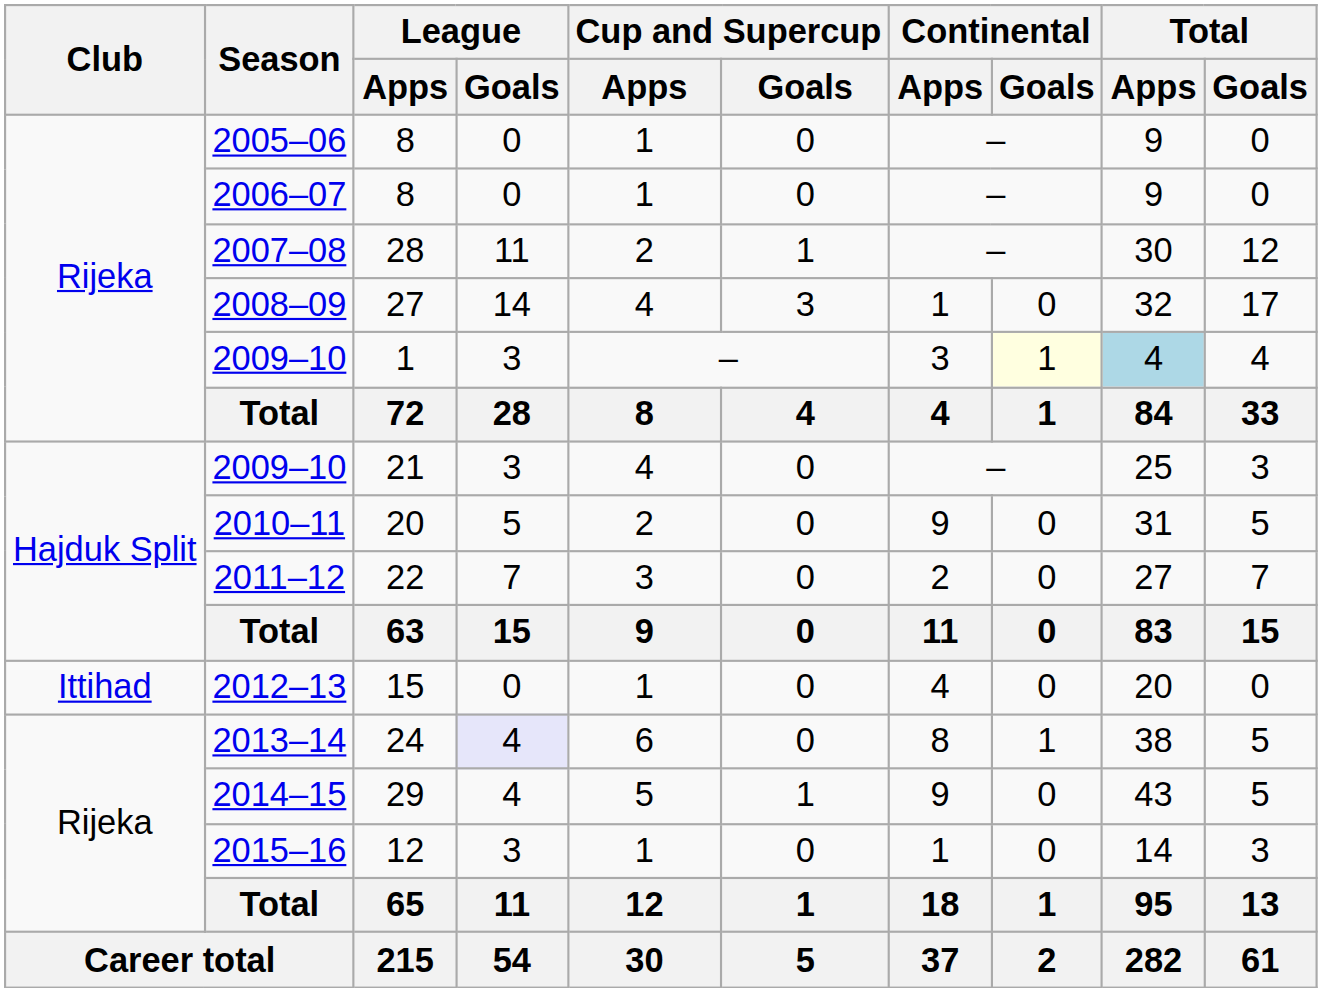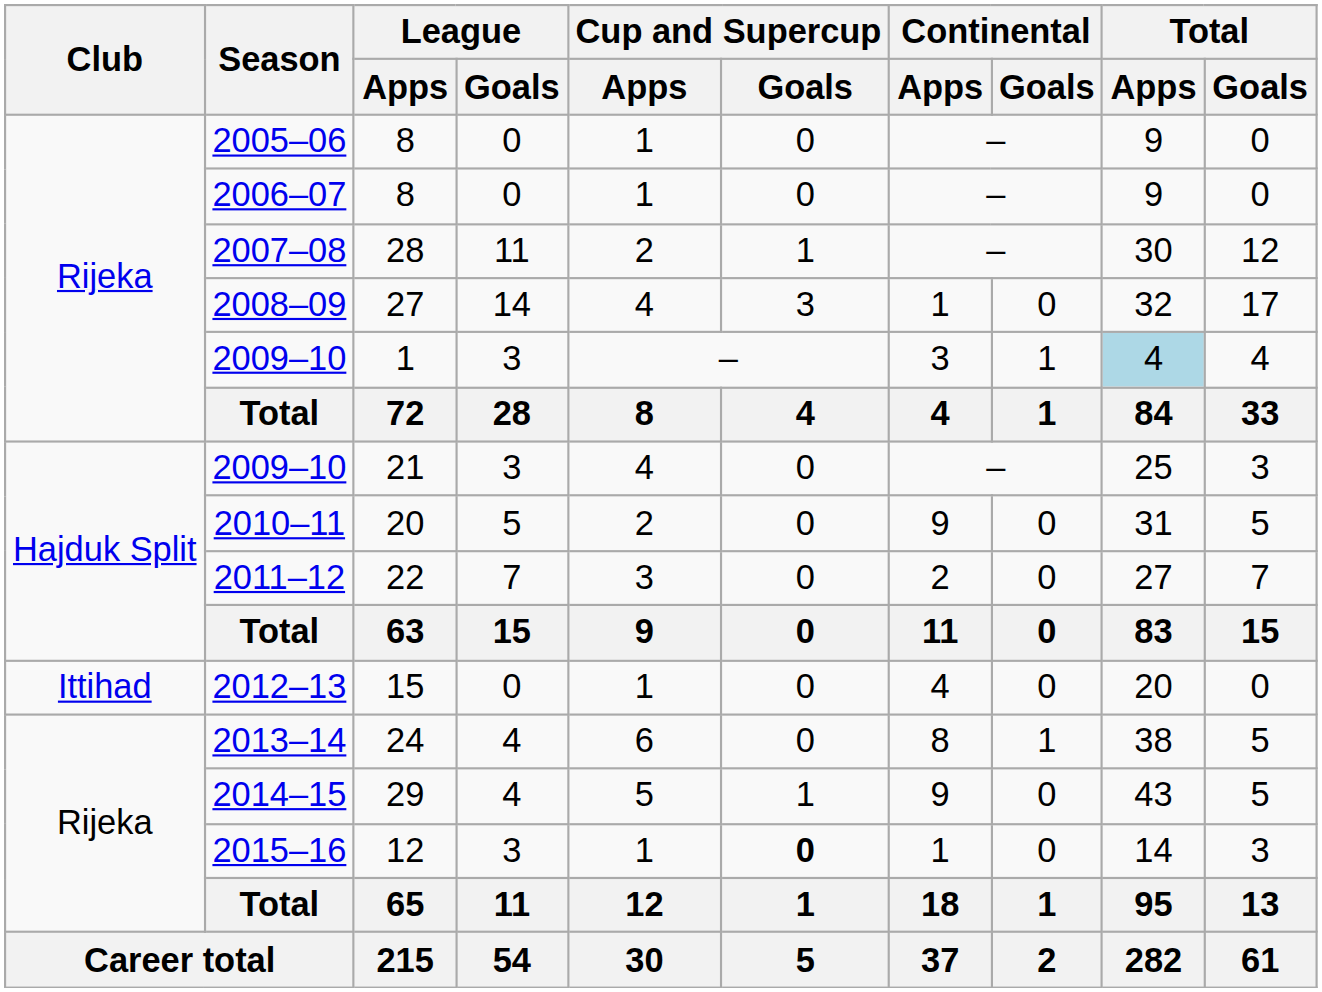(1047, 359) lightyellow background -> (1047, 359) no background
(512, 741) lavender background -> (512, 741) no background
(805, 850) normal -> (805, 850) bold
